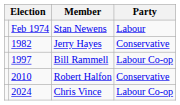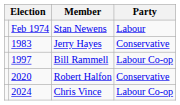(21, 44) 1982 -> (21, 44) 1983
(21, 76) 2010 -> (21, 76) 2020
